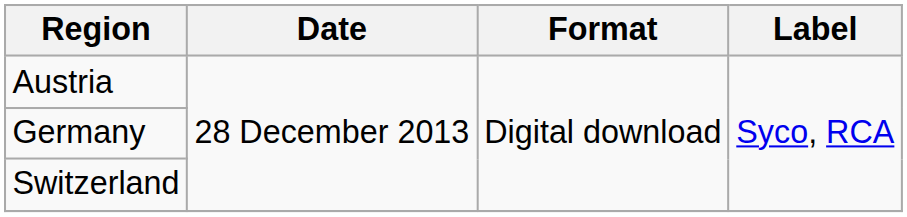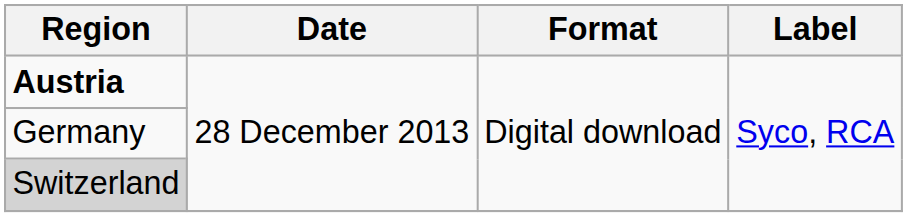(63, 81) normal -> (68, 81) bold
(96, 183) no background -> (96, 183) lightgrey background
